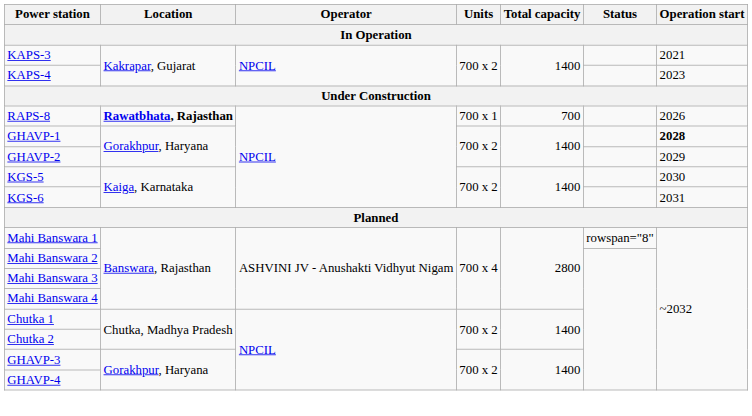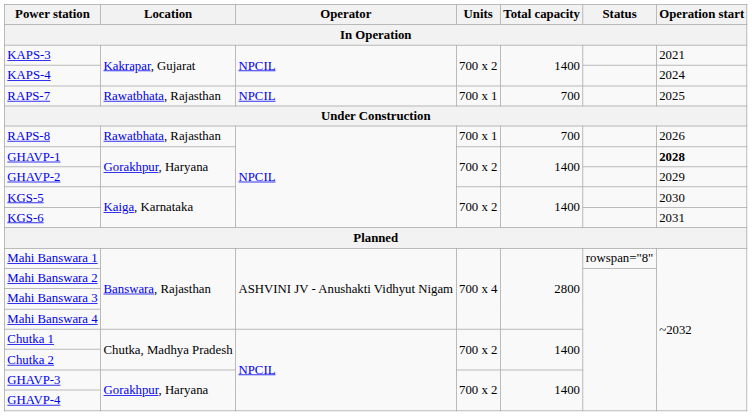(672, 75) 2023 -> (672, 75) 2024
+ row: (29, 95)
(168, 116) bold -> (162, 136) normal
